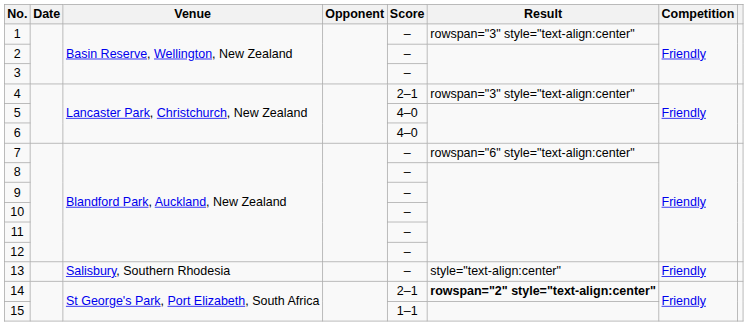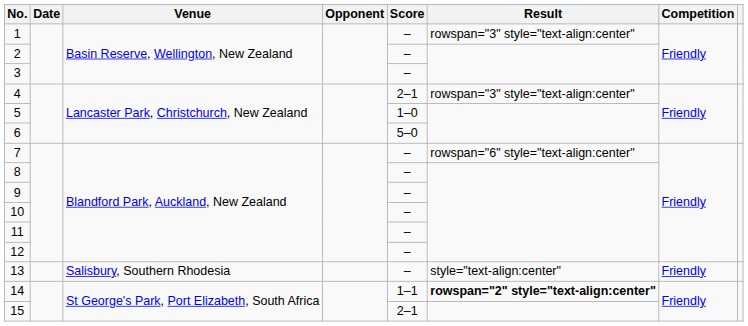(407, 113) 4–0 -> (407, 113) 1–0
(407, 133) 4–0 -> (407, 133) 5–0
(407, 291) 2–1 -> (407, 291) 1–1
(407, 311) 1–1 -> (407, 311) 2–1
